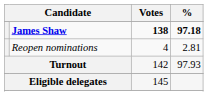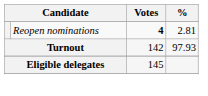- row: (39, 30)
(166, 47) normal -> (161, 30) bold
